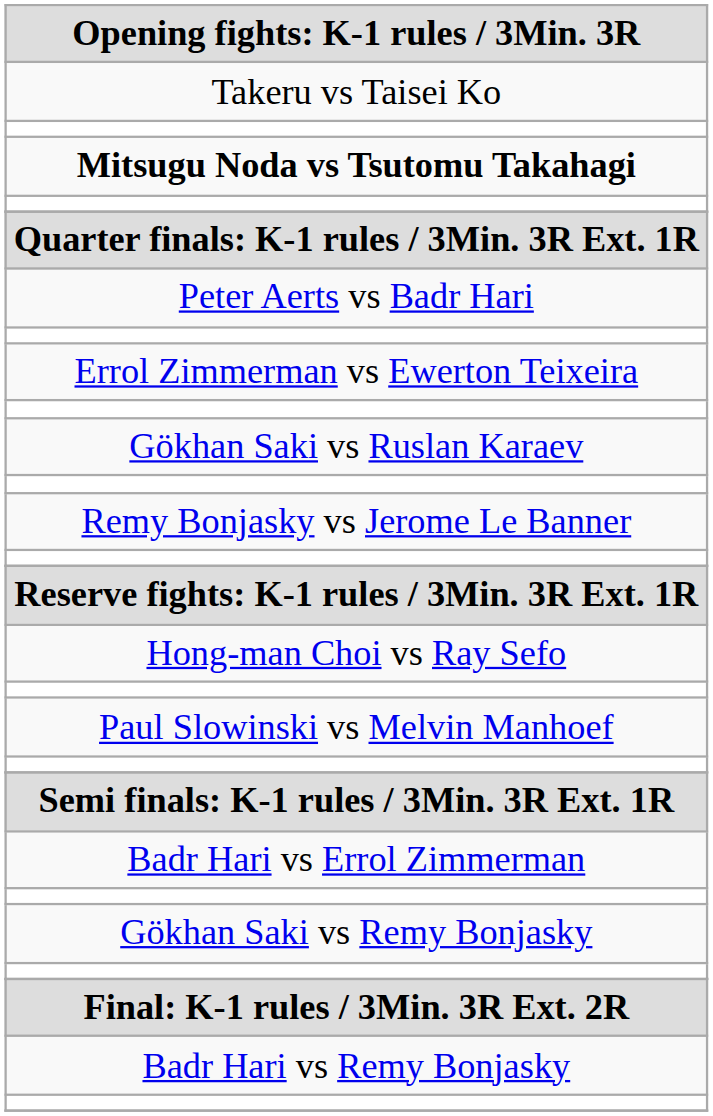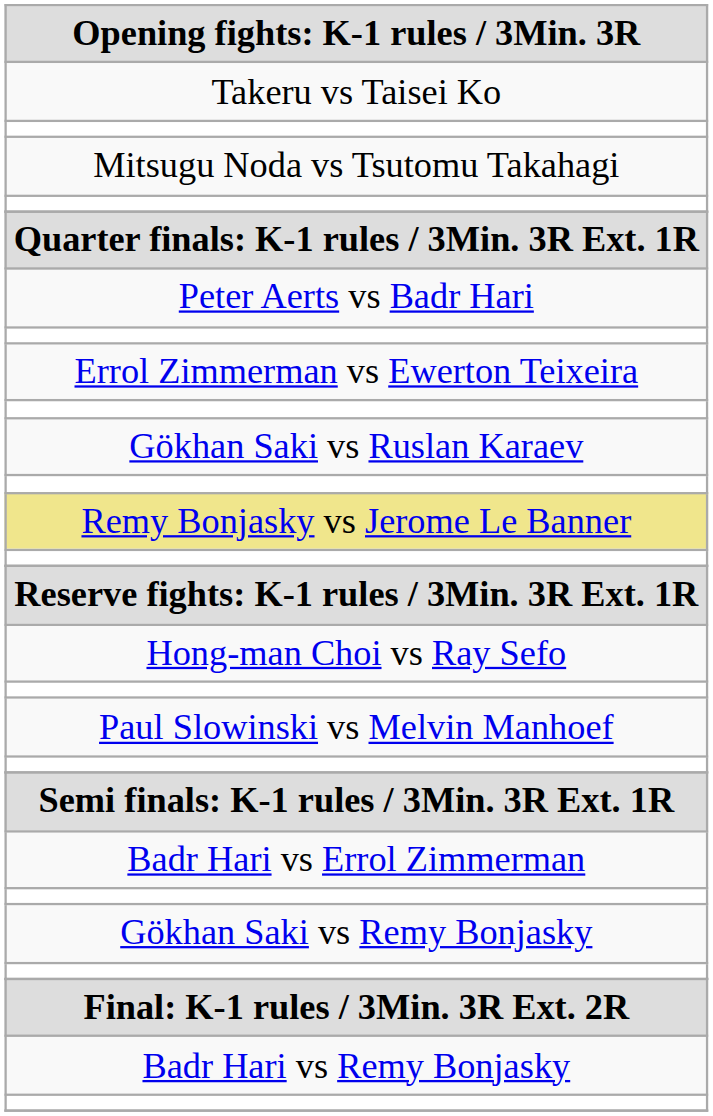(356, 165) bold -> (356, 165) normal
(356, 520) no background -> (356, 520) khaki background
